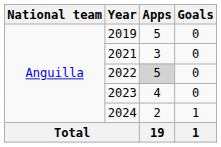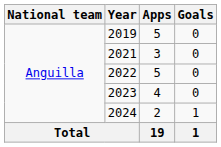(157, 73) lightgrey background -> (157, 73) no background
